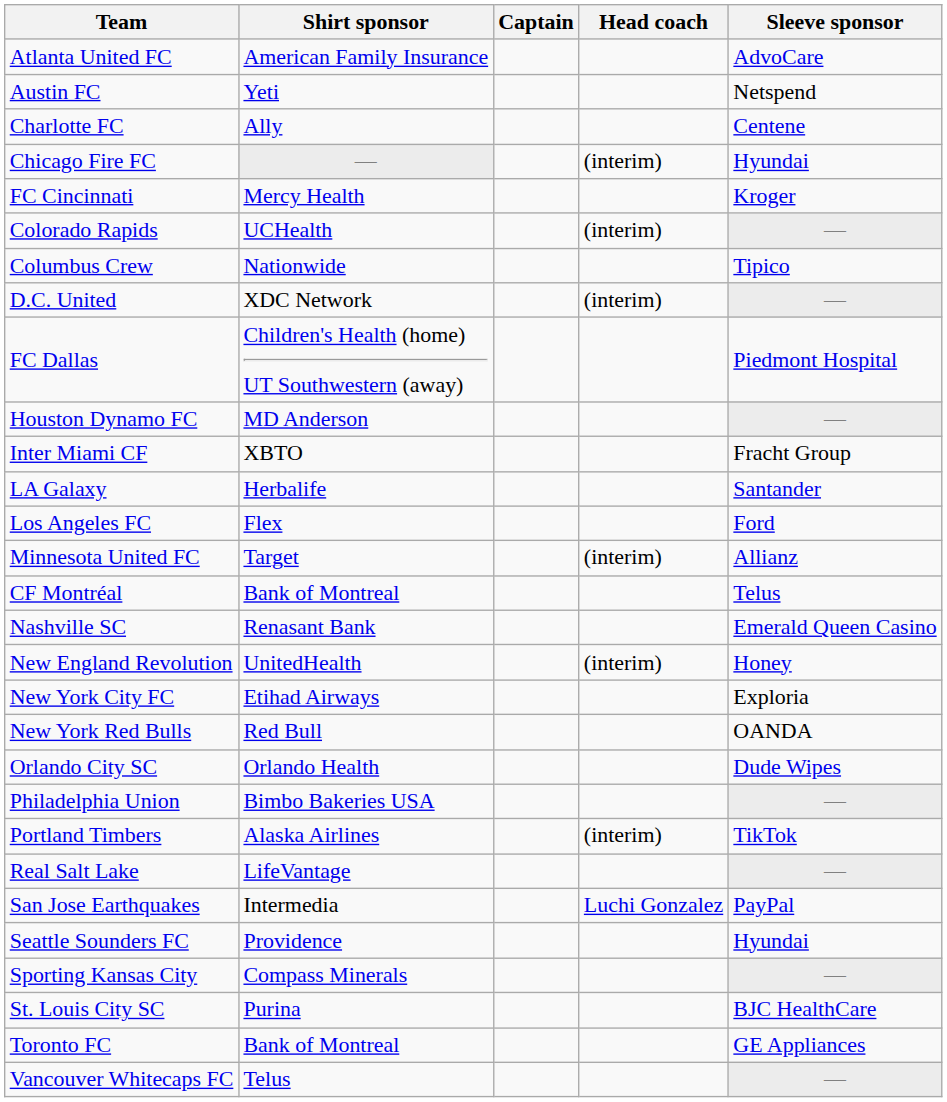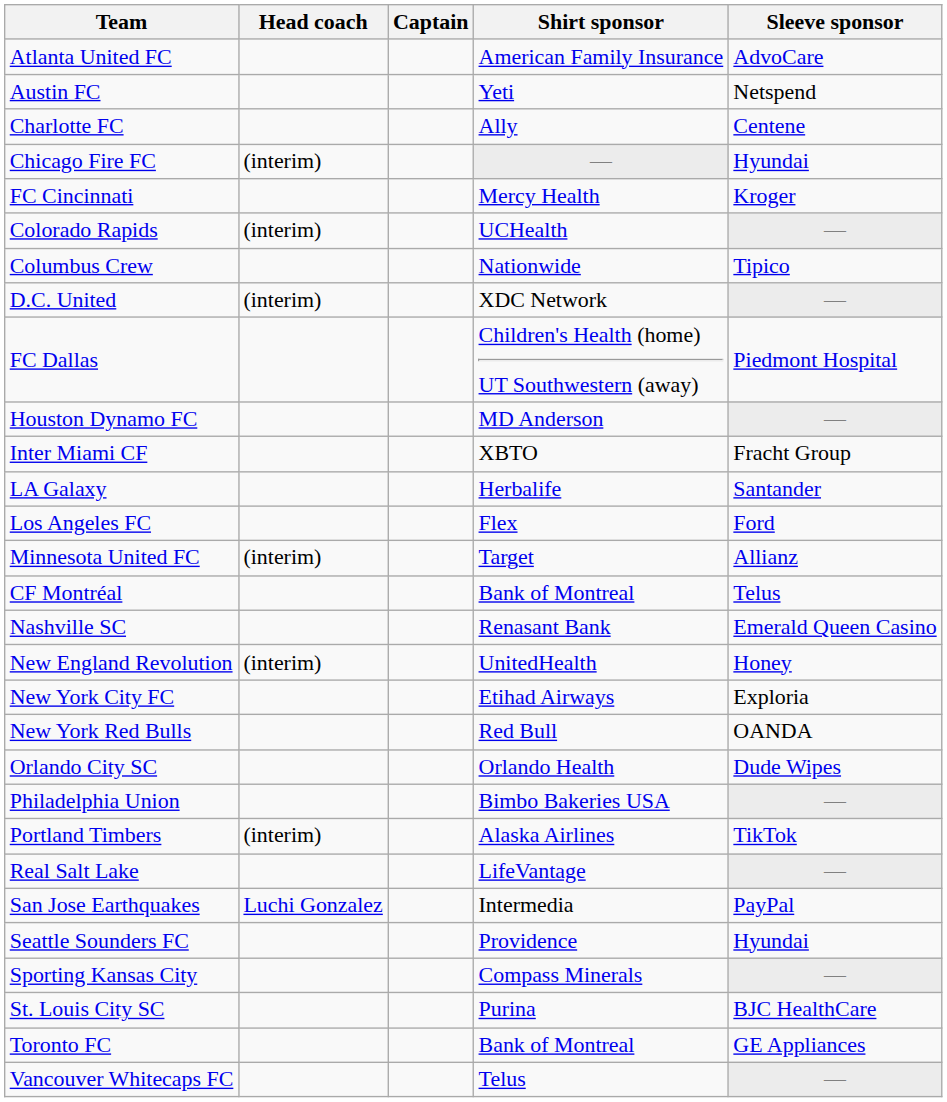columns swapped: (654, 21) <-> (366, 21)
